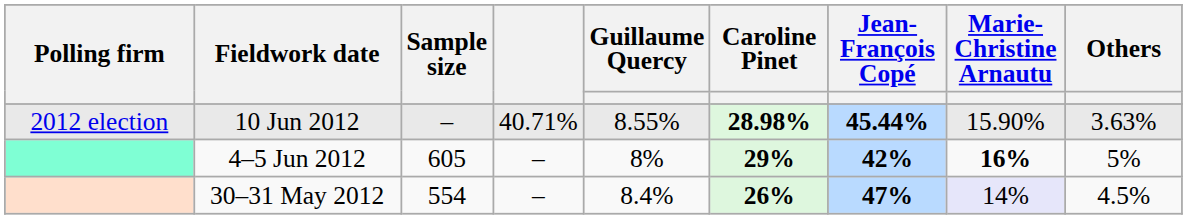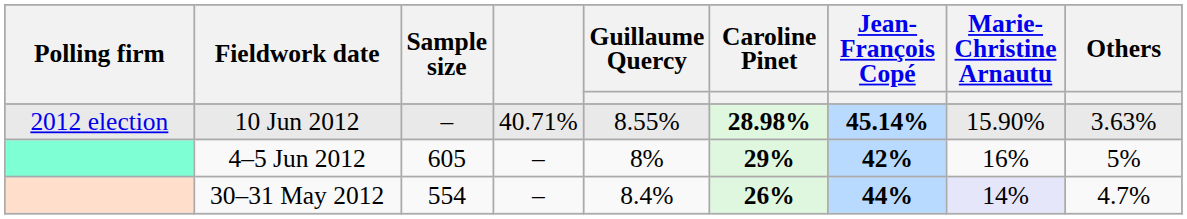(887, 122) 45.44% -> (887, 122) 45.14%
(1006, 159) bold -> (1006, 159) normal
(887, 195) 47% -> (887, 195) 44%
(1124, 195) 4.5% -> (1124, 195) 4.7%
